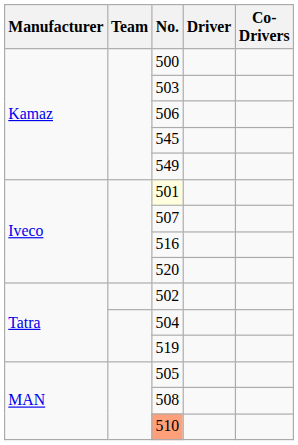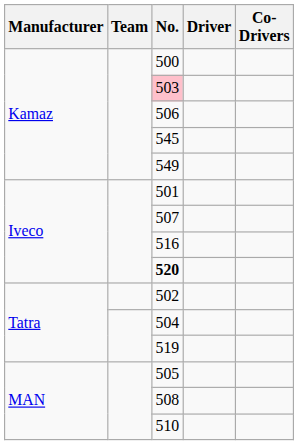(167, 87) no background -> (167, 87) pink background
(167, 191) lightyellow background -> (167, 191) no background
(167, 269) normal -> (167, 269) bold
(167, 426) lightsalmon background -> (167, 426) no background
